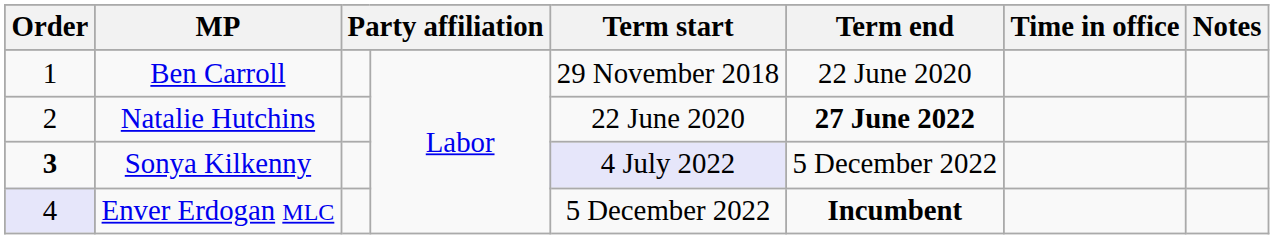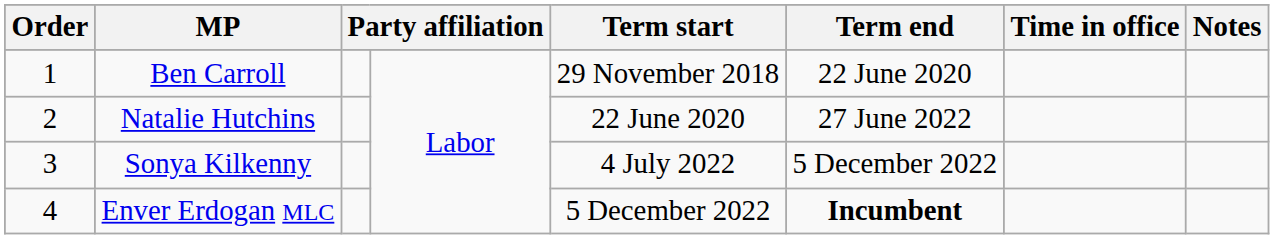(895, 118) bold -> (895, 118) normal
(50, 164) bold -> (50, 164) normal
(668, 164) lavender background -> (668, 164) no background
(50, 210) lavender background -> (50, 210) no background
